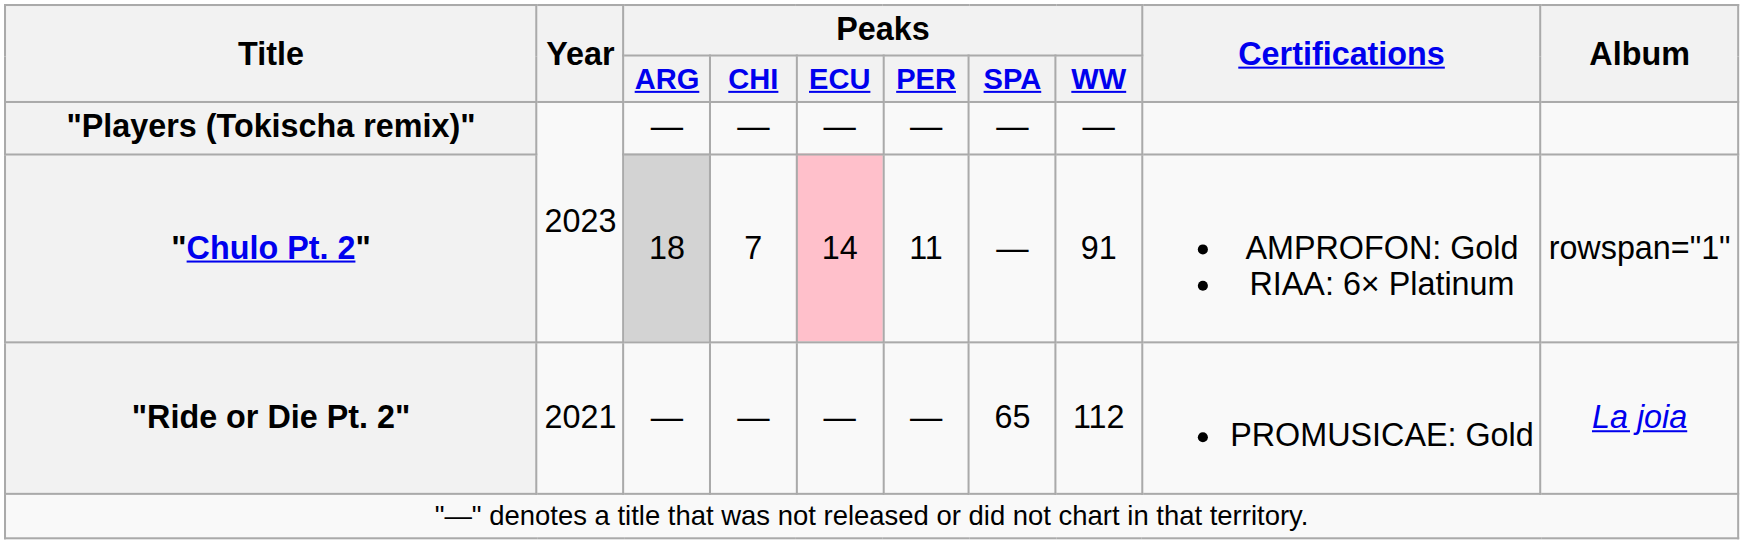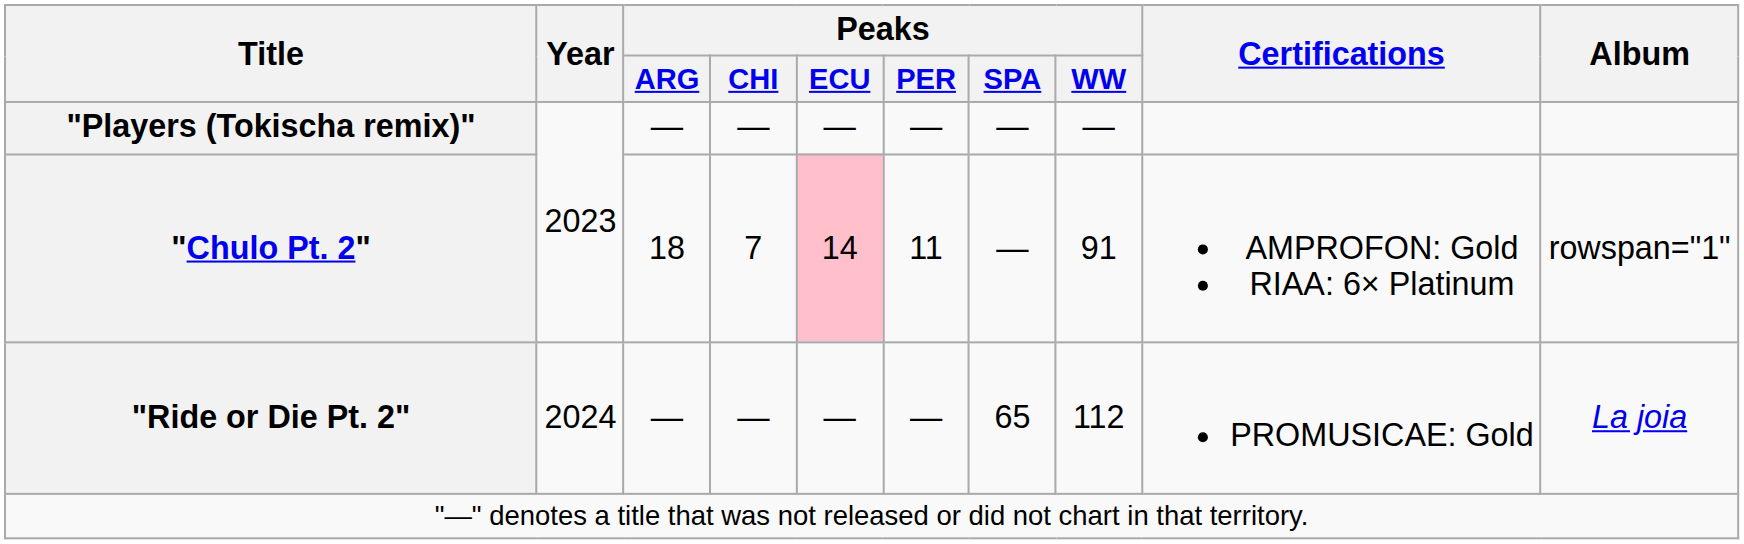(667, 247) lightgrey background -> (667, 247) no background
(580, 417) 2021 -> (580, 417) 2024
